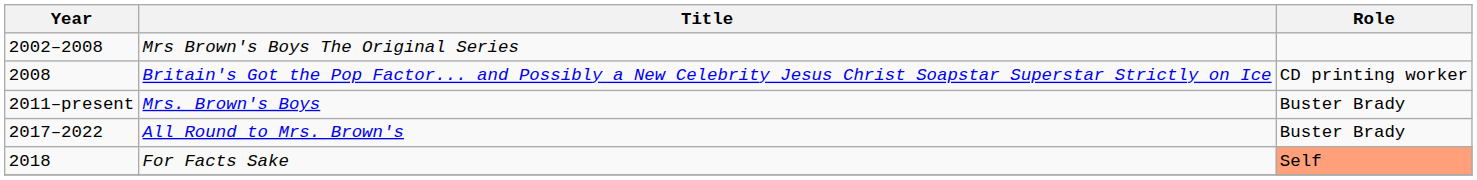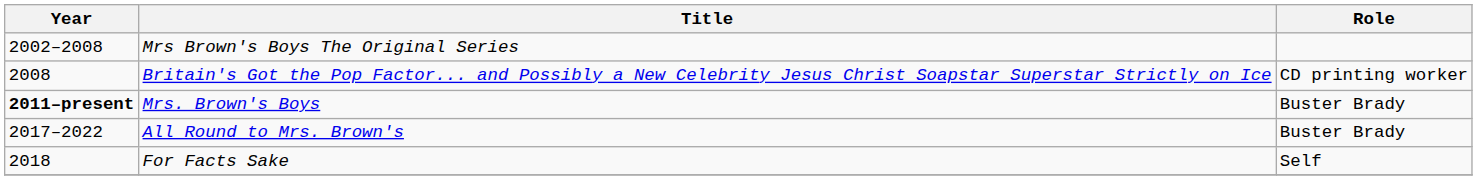(72, 104) normal -> (72, 104) bold
(1301, 161) lightsalmon background -> (1301, 161) no background
